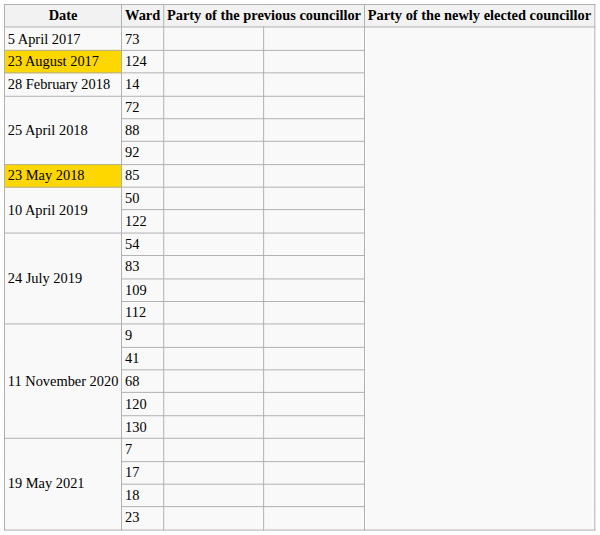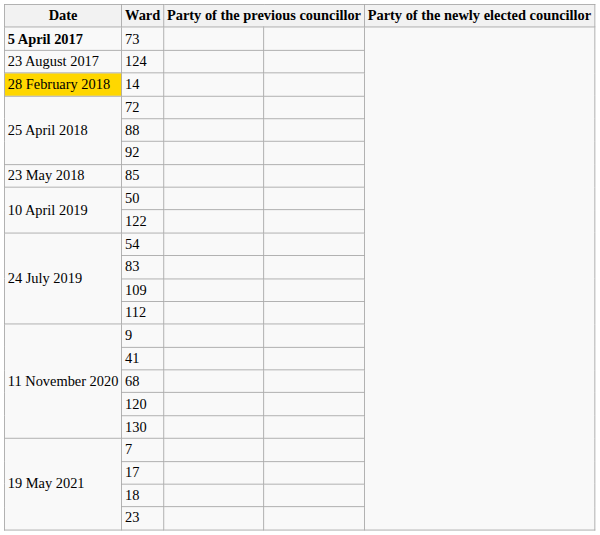(44, 38) normal -> (45, 38) bold
(53, 61) gold background -> (53, 61) no background
(59, 84) no background -> (59, 84) gold background
(46, 175) gold background -> (46, 175) no background
